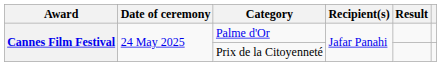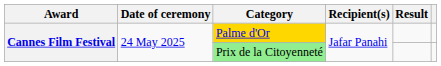(243, 33) no background -> (243, 33) gold background
(269, 52) no background -> (269, 52) lightgreen background
